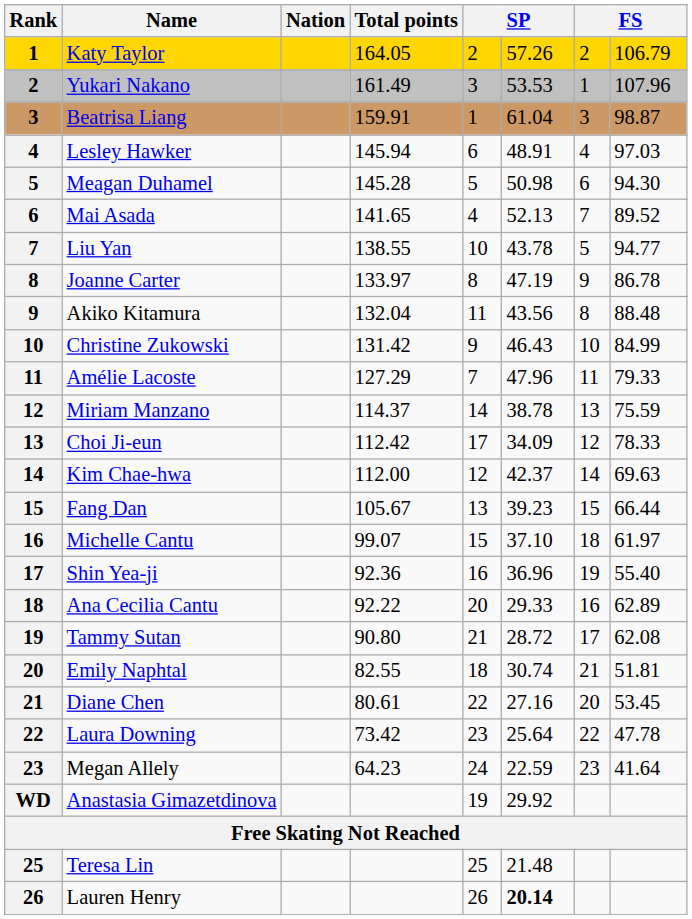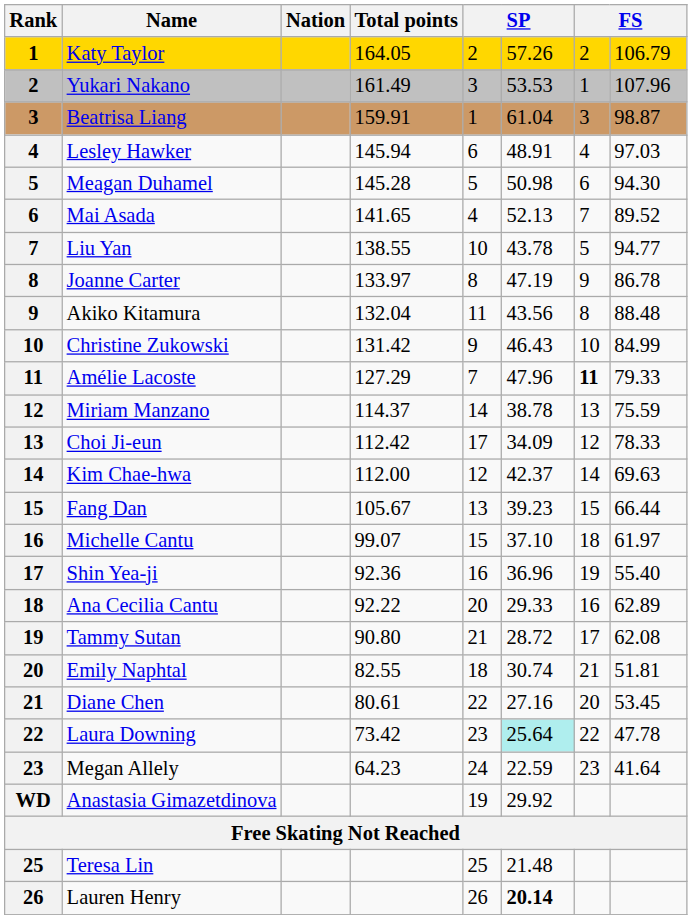(589, 378) normal -> (589, 378) bold
(530, 735) no background -> (530, 735) paleturquoise background
